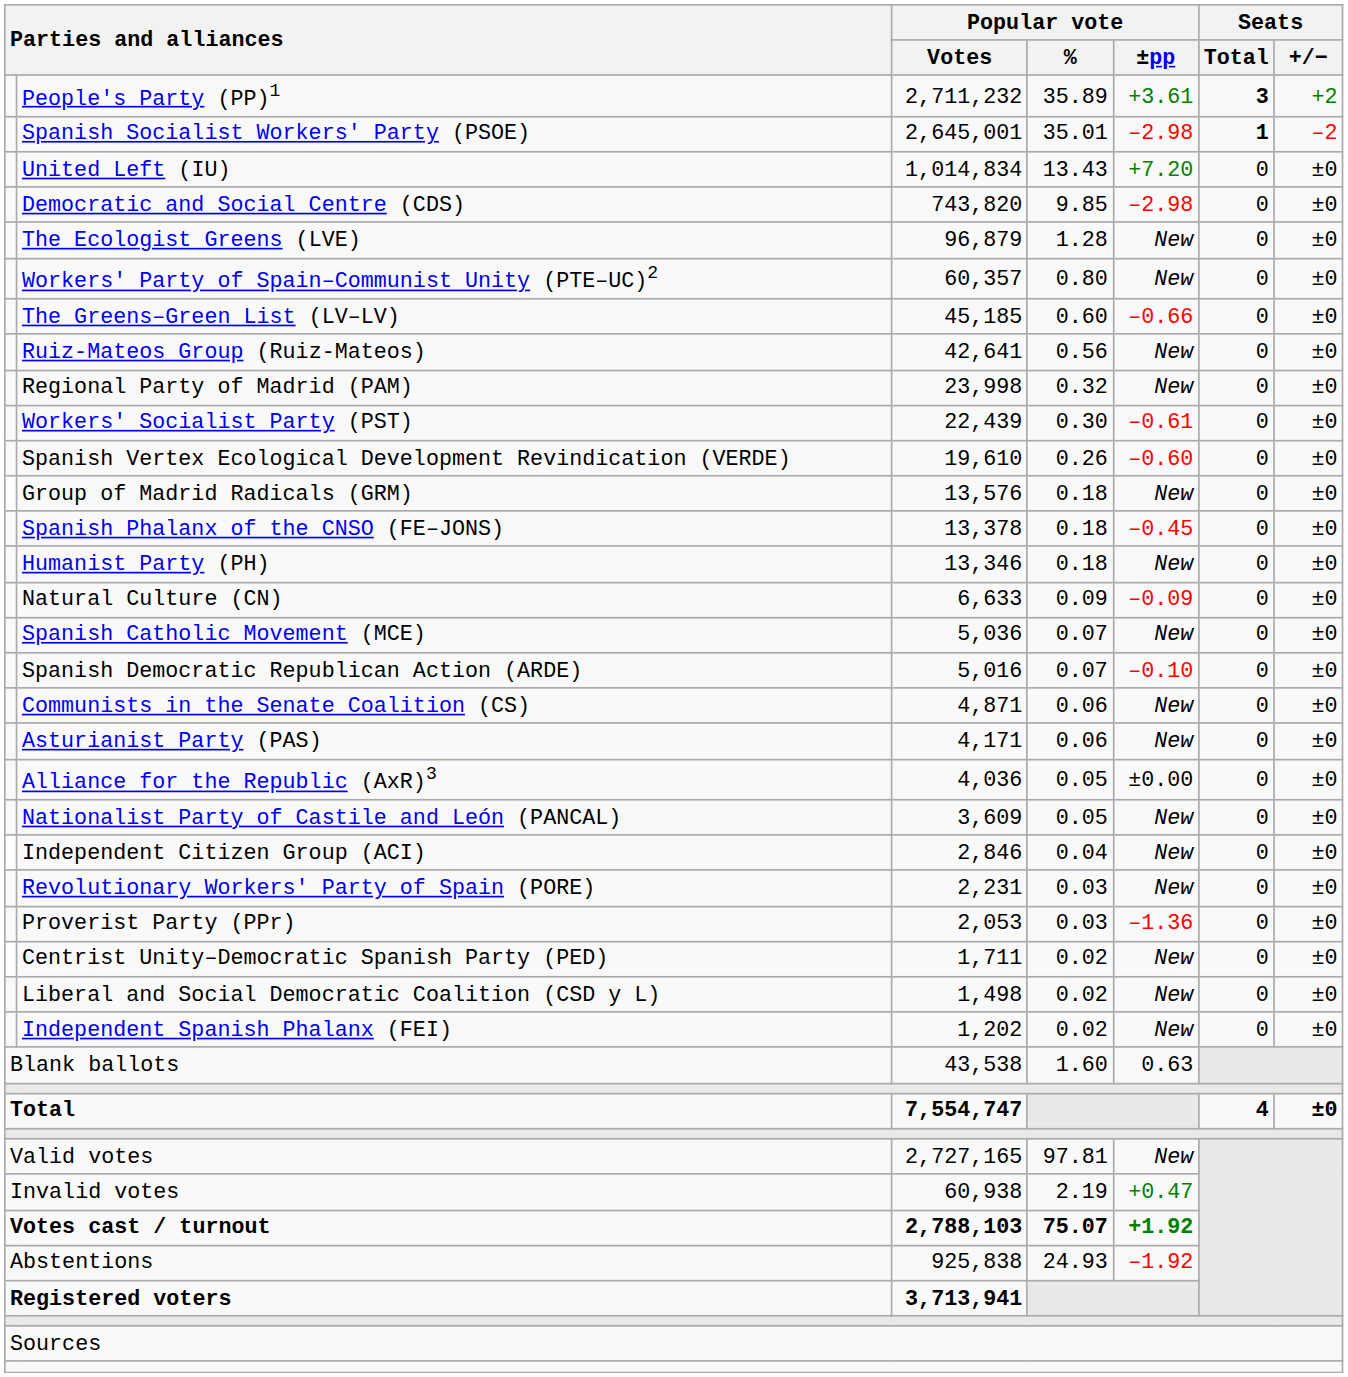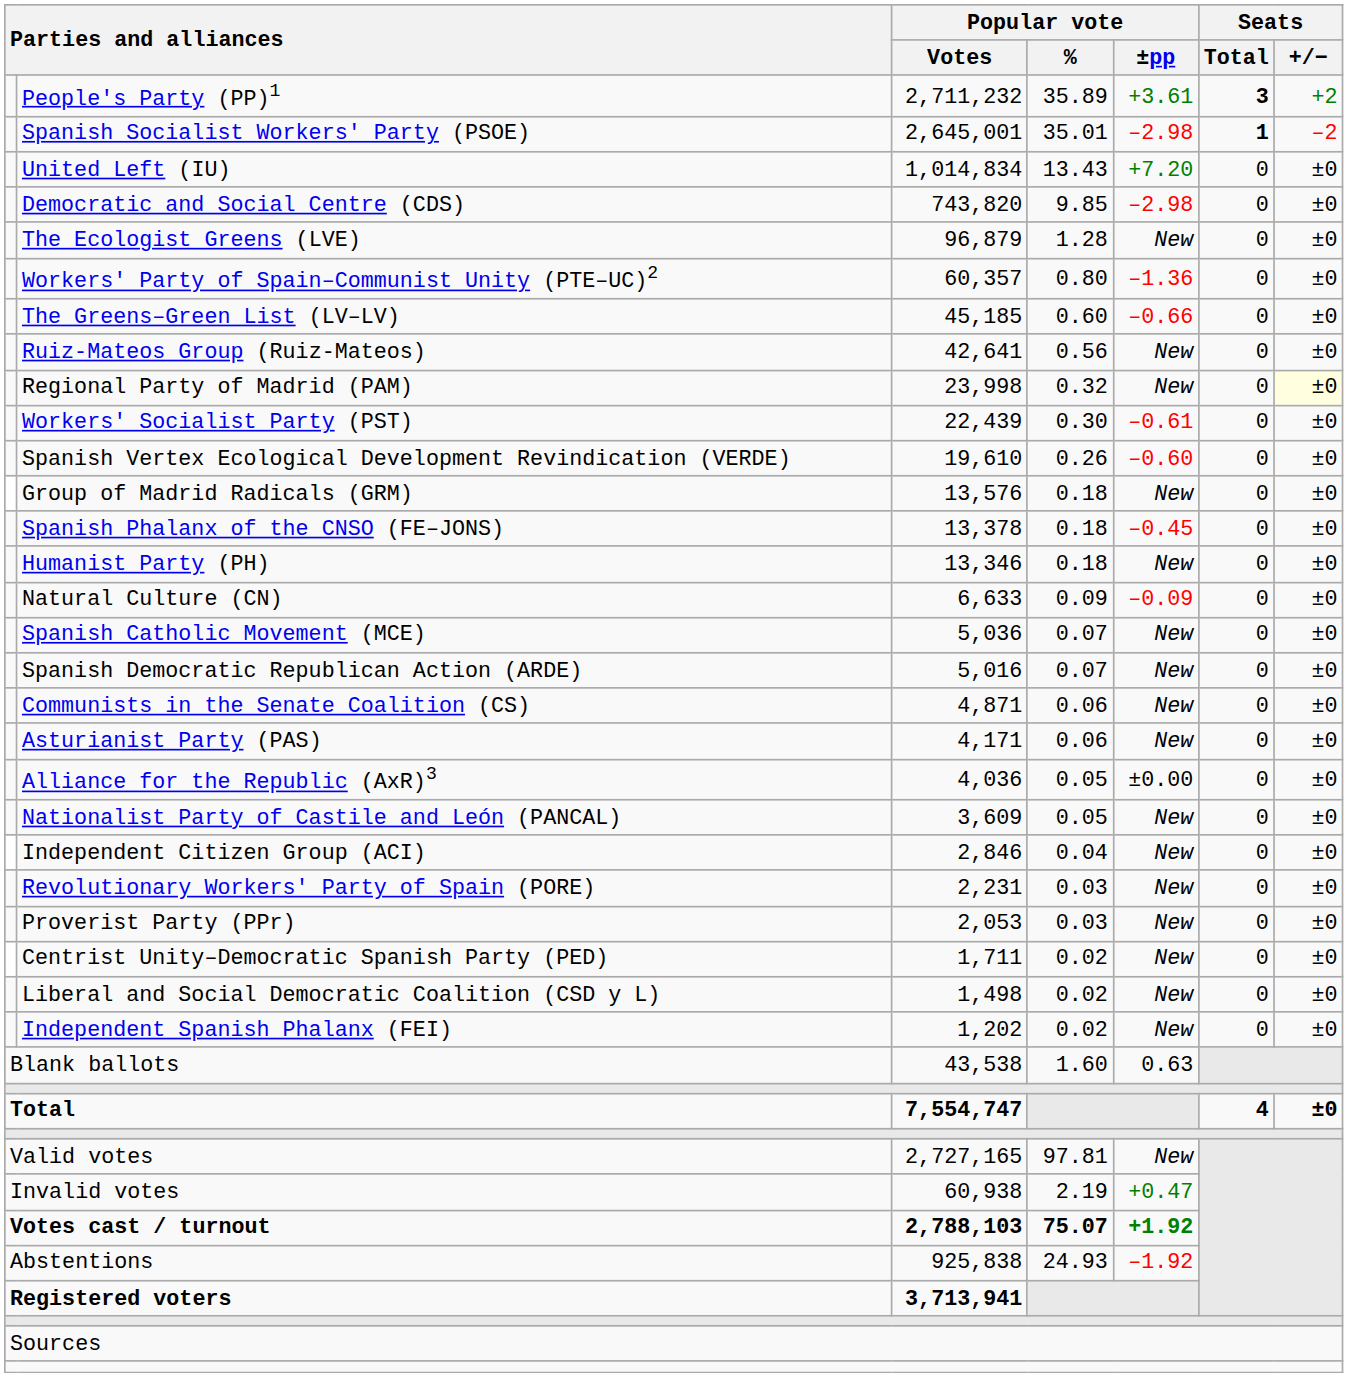(1174, 279) New -> (1161, 279) –1.36
(1325, 387) no background -> (1325, 387) lightyellow background
(1161, 671) –0.10 -> (1174, 671) New
(1161, 924) –1.36 -> (1174, 924) New
